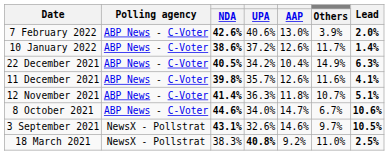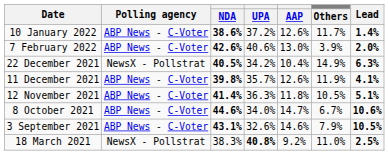rows swapped: (53, 32) <-> (53, 48)
(156, 64) ABP News - C-Voter -> (156, 64) NewsX - Pollstrat
(331, 80) 11.6% -> (331, 80) 11.9%
(331, 95) 10.7% -> (331, 95) 10.5%
(156, 127) NewsX - Pollstrat -> (156, 127) ABP News - C-Voter
(331, 127) 9.7% -> (331, 127) 7.9%
